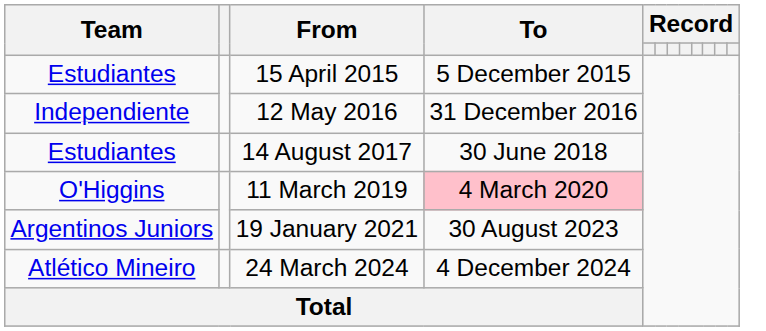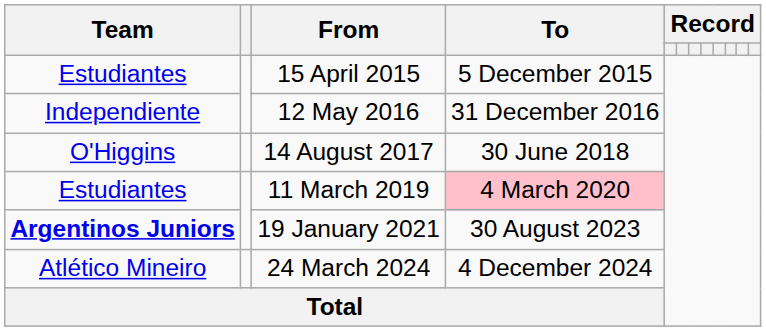(112, 151) Estudiantes -> (123, 151) O'Higgins
(112, 190) O'Higgins -> (123, 190) Estudiantes
(112, 229) normal -> (123, 229) bold
